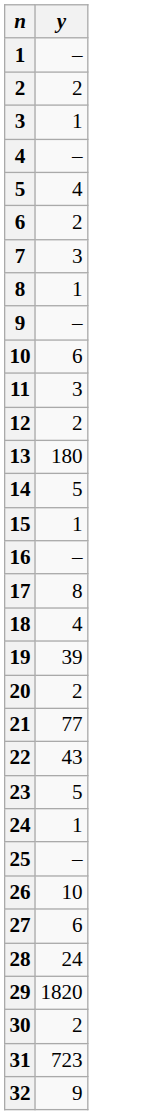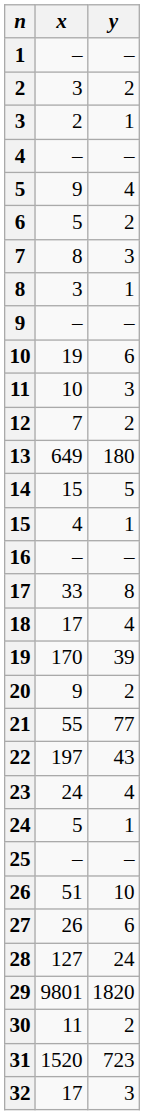+ column: (62, 21)
(77, 791) 5 -> (129, 791) 4
(77, 1093) 9 -> (129, 1093) 3
